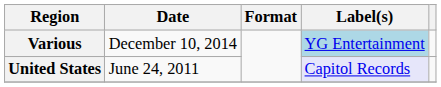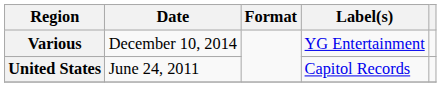(365, 43) lightblue background -> (365, 43) no background
(357, 69) lavender background -> (357, 69) no background
